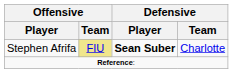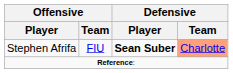(95, 48) khaki background -> (95, 48) no background
(203, 48) no background -> (203, 48) lightsalmon background
